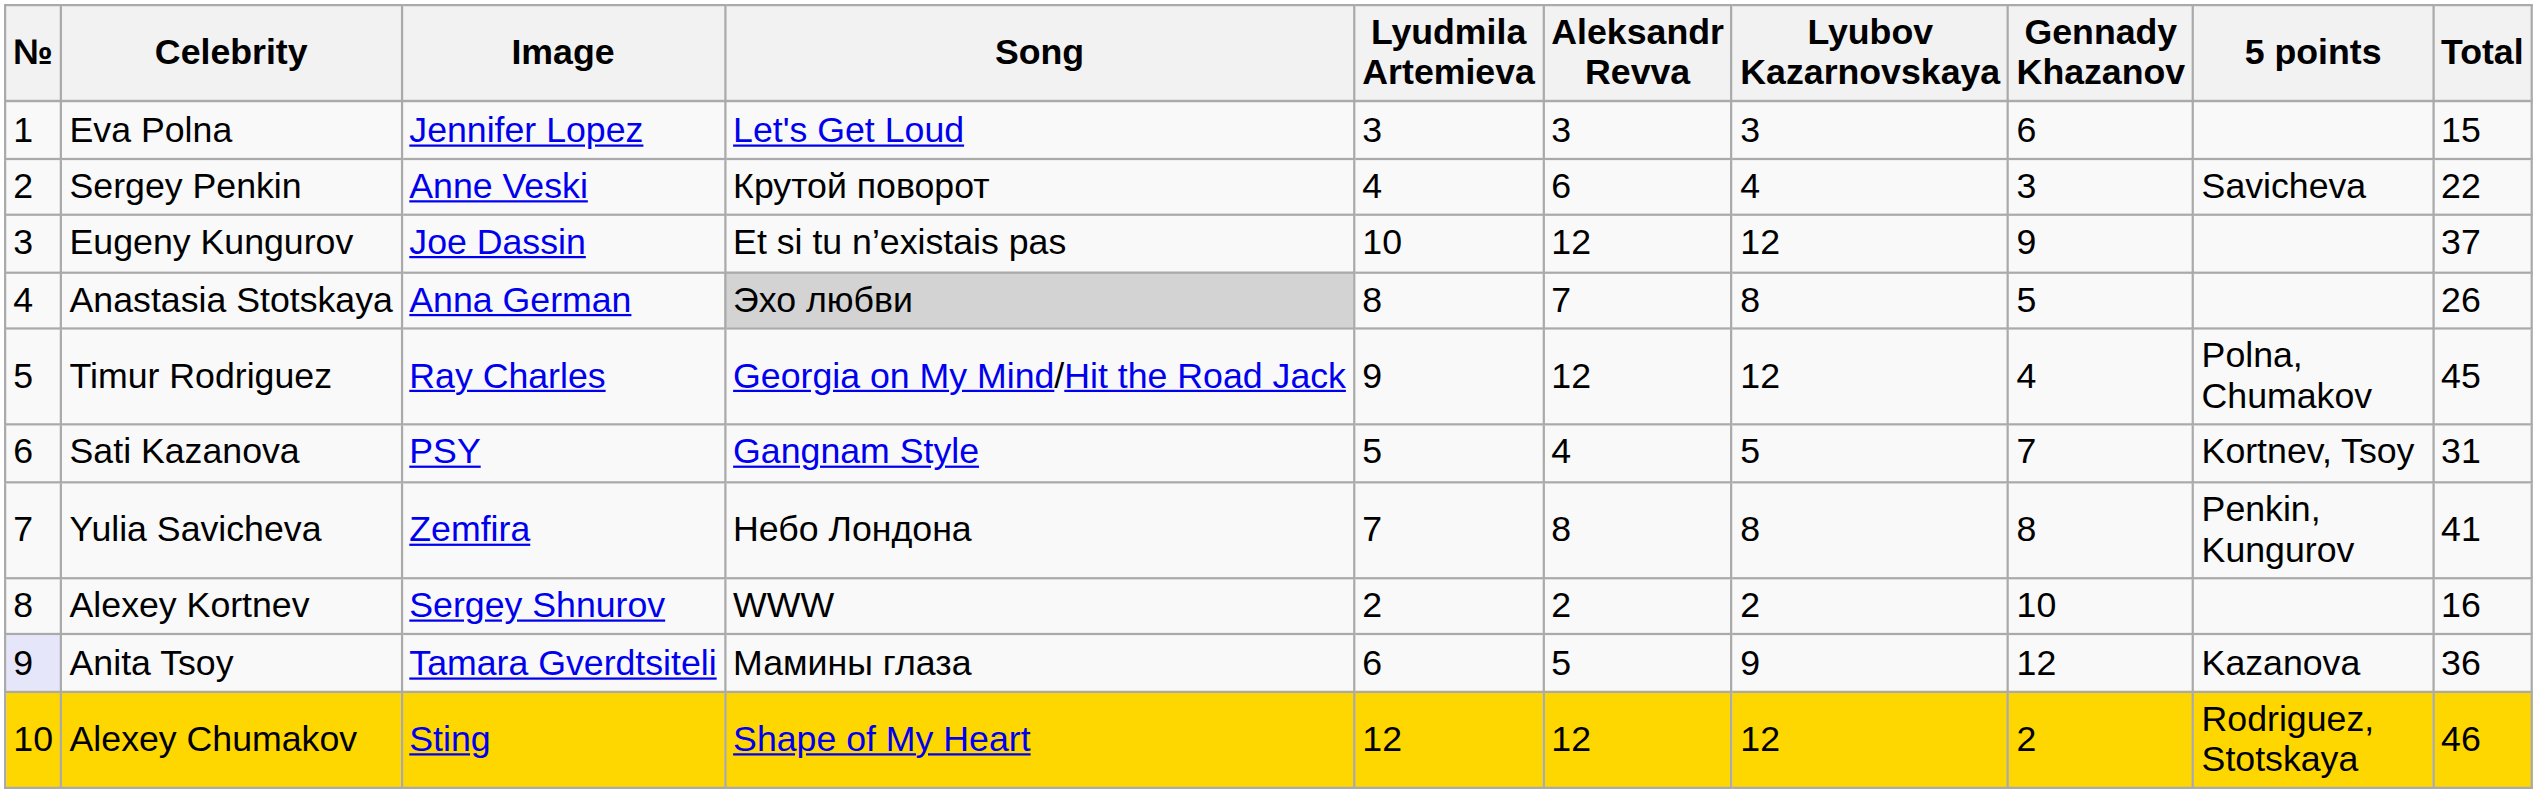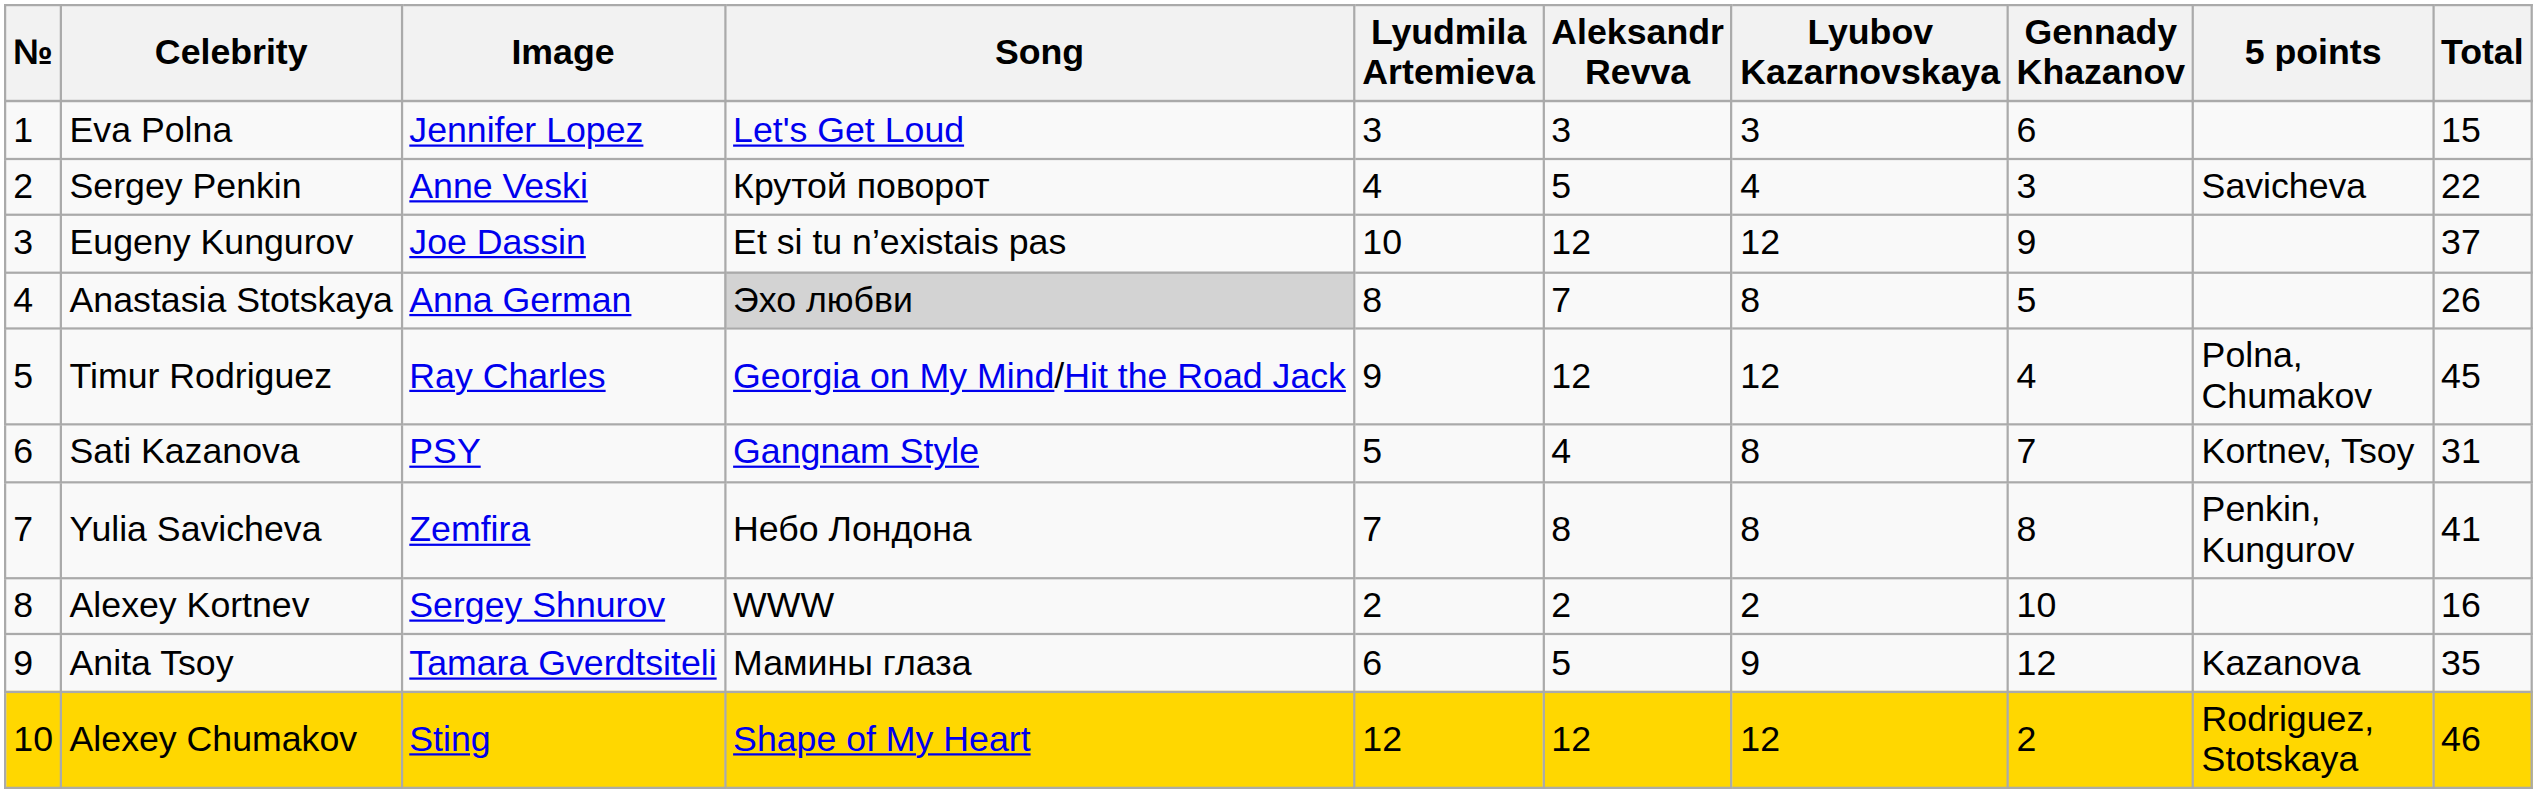(1561, 186) 6 -> (1561, 186) 5
(1750, 452) 5 -> (1750, 452) 8
(23, 662) lavender background -> (23, 662) no background
(2461, 662) 36 -> (2461, 662) 35
